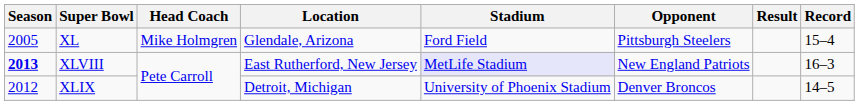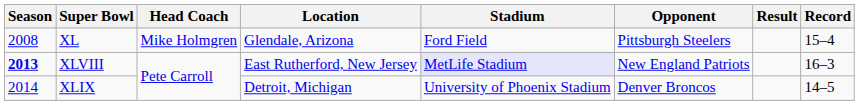(23, 40) 2005 -> (23, 40) 2008
(23, 87) 2012 -> (23, 87) 2014
